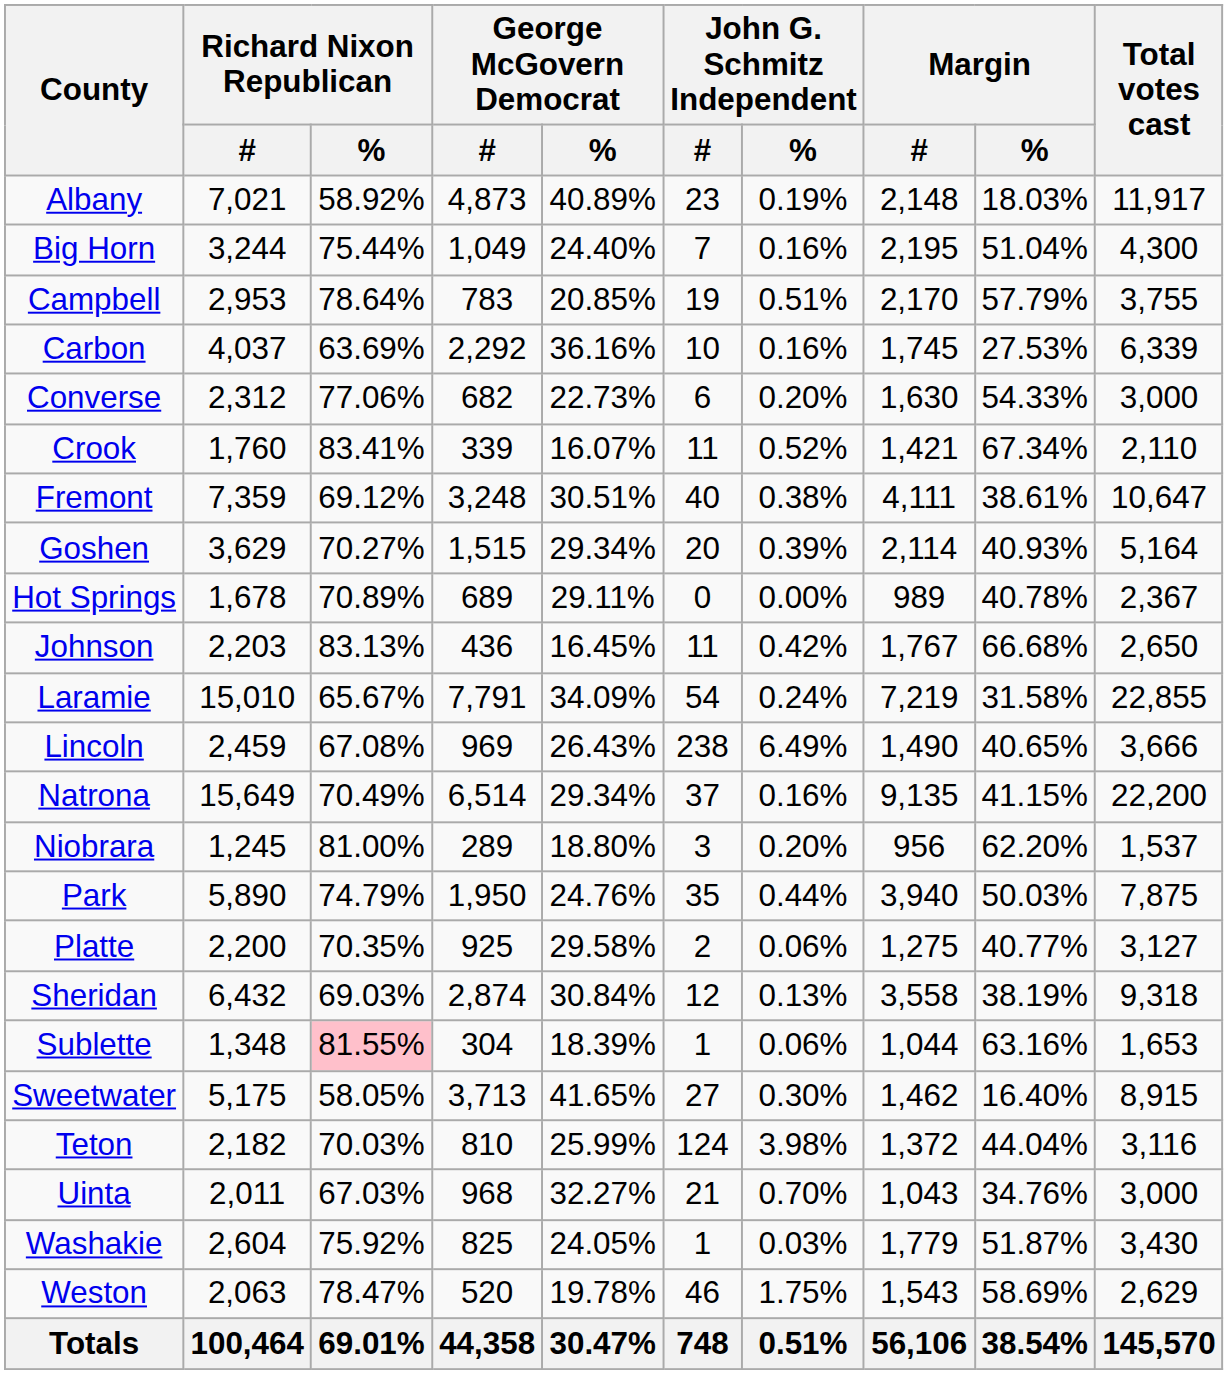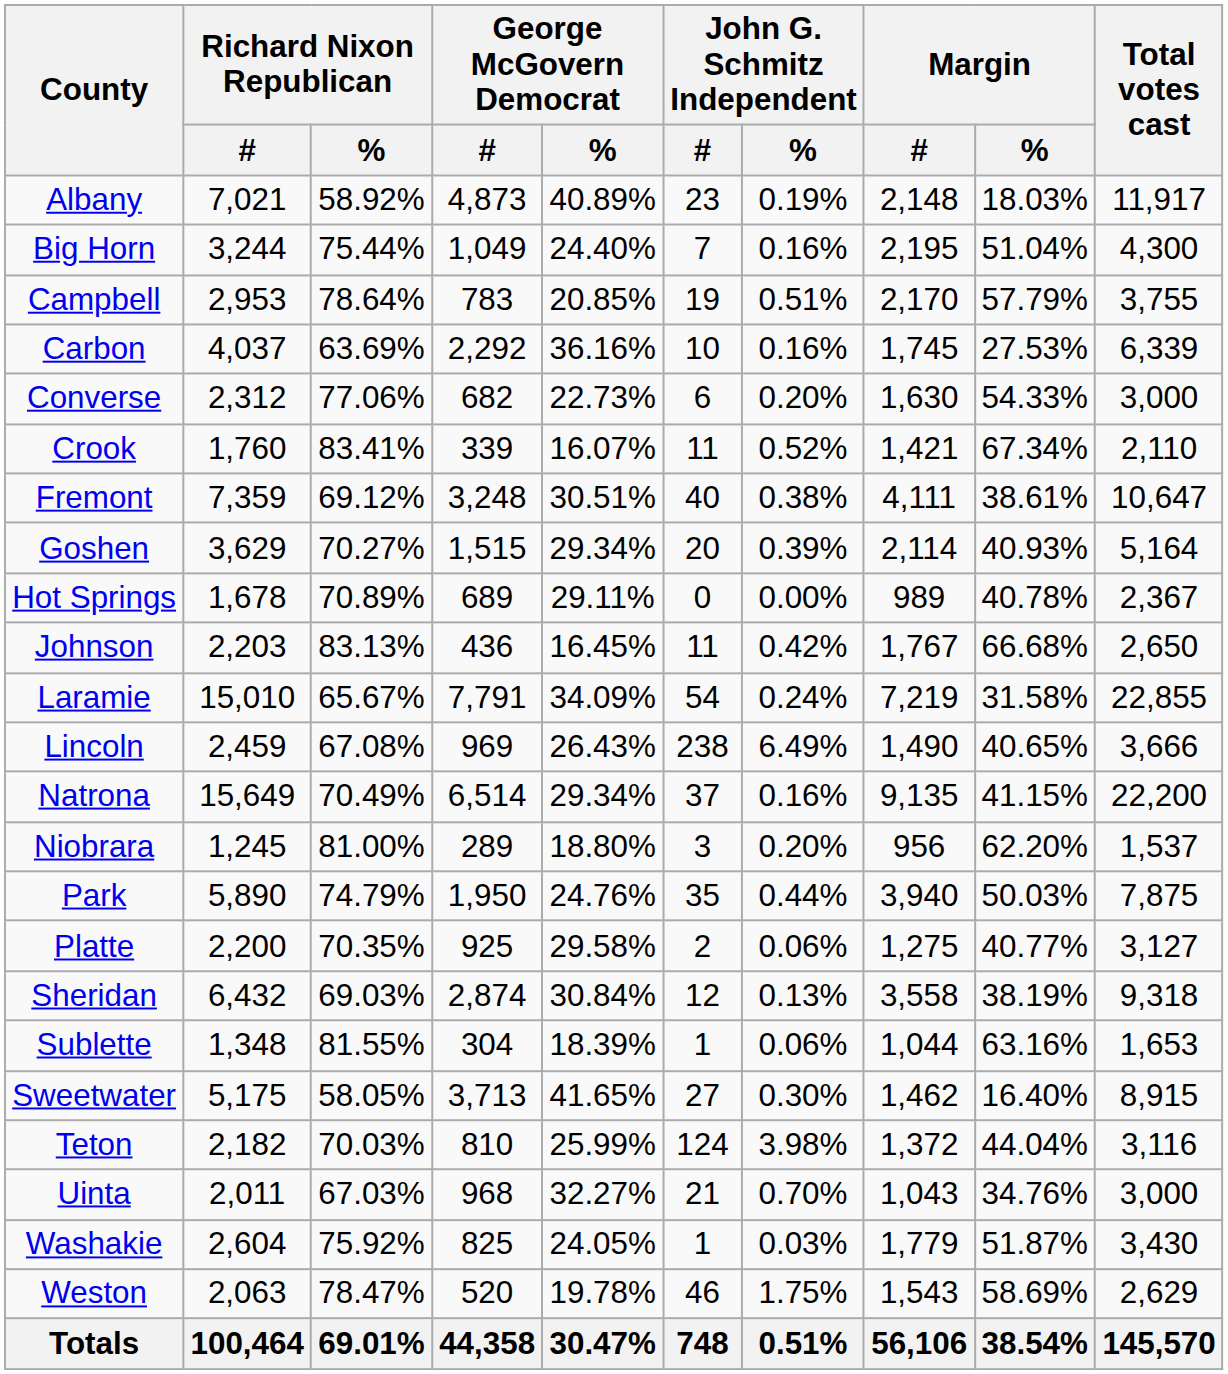(372, 1044) pink background -> (372, 1044) no background
